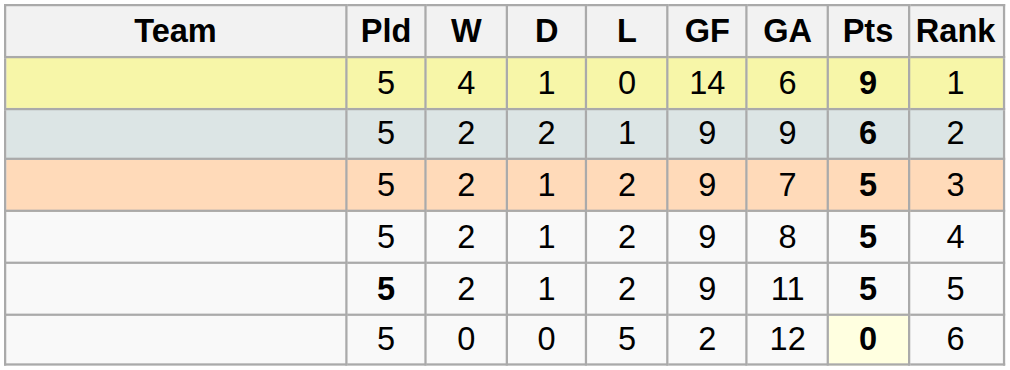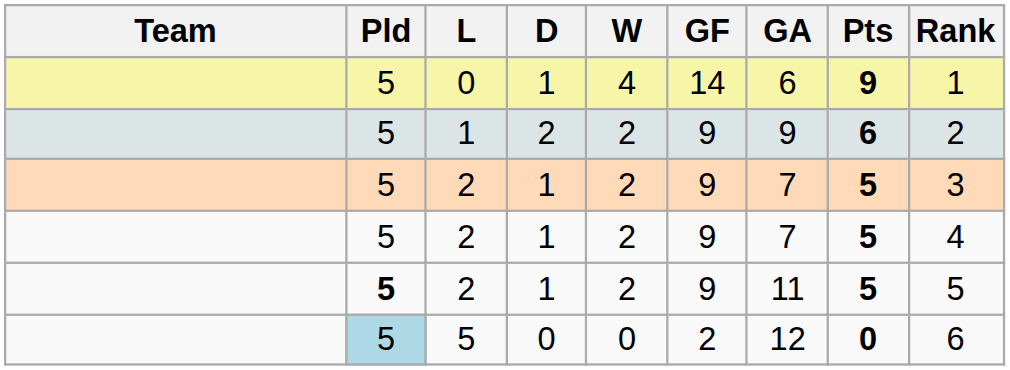columns swapped: (466, 31) <-> (627, 31)
(788, 237) 8 -> (788, 237) 7
(386, 340) no background -> (386, 340) lightblue background
(868, 340) lightyellow background -> (868, 340) no background
